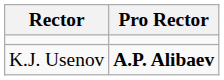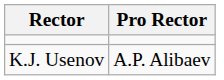(164, 59) bold -> (162, 59) normal
